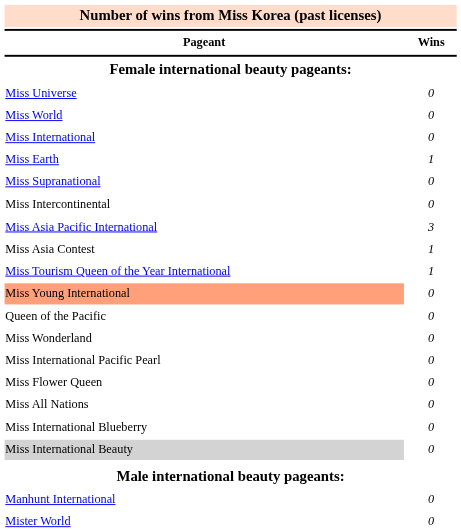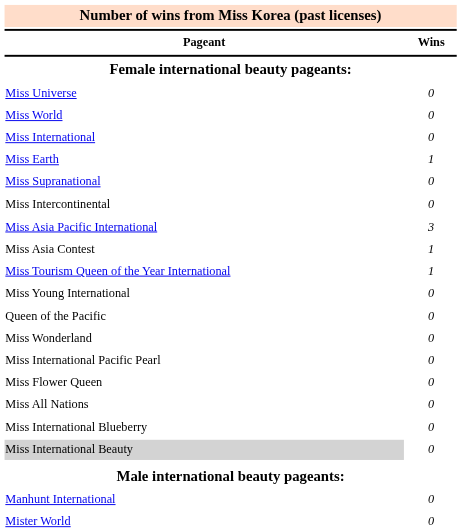(68, 293) lightsalmon background -> (68, 293) no background
